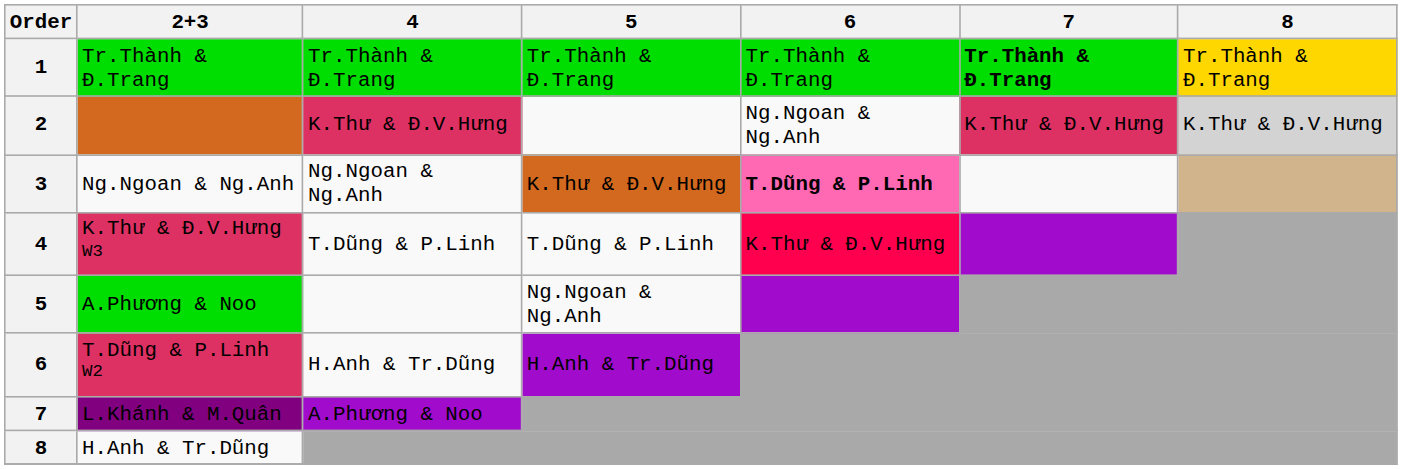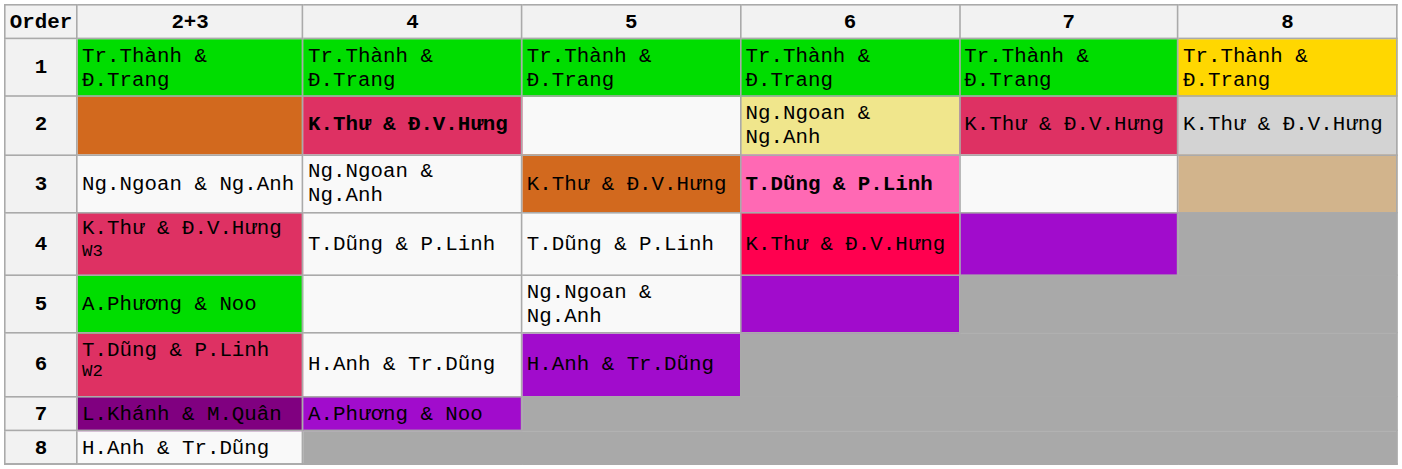(1027, 68) bold -> (1027, 68) normal
(408, 126) normal -> (408, 126) bold
(808, 126) no background -> (808, 126) khaki background
